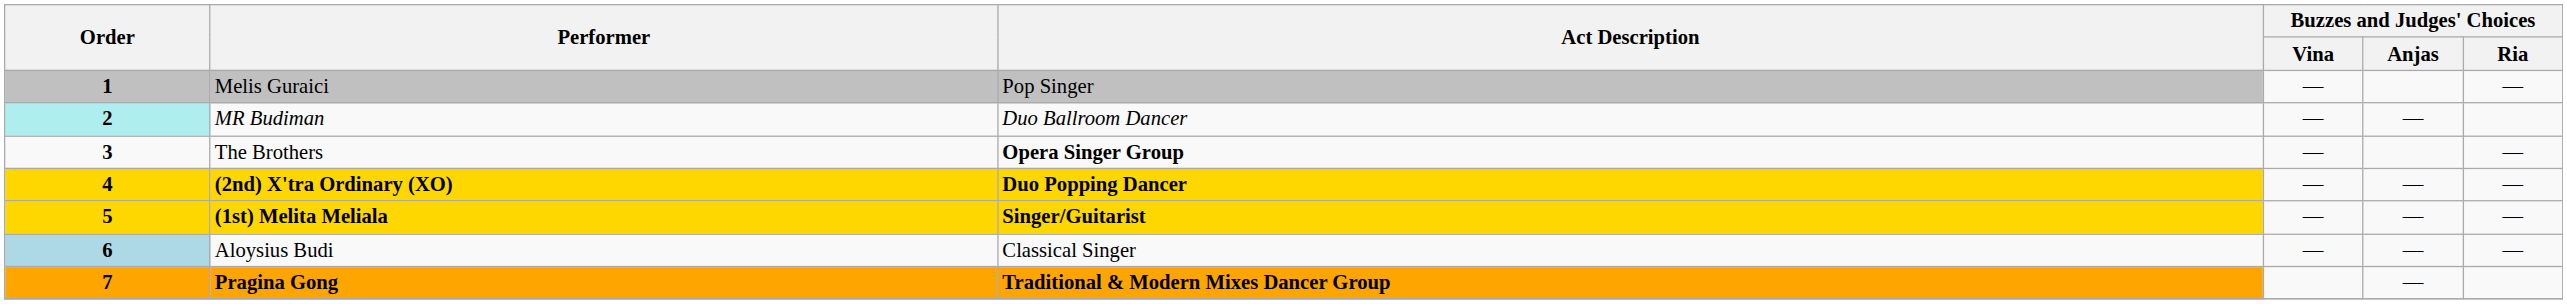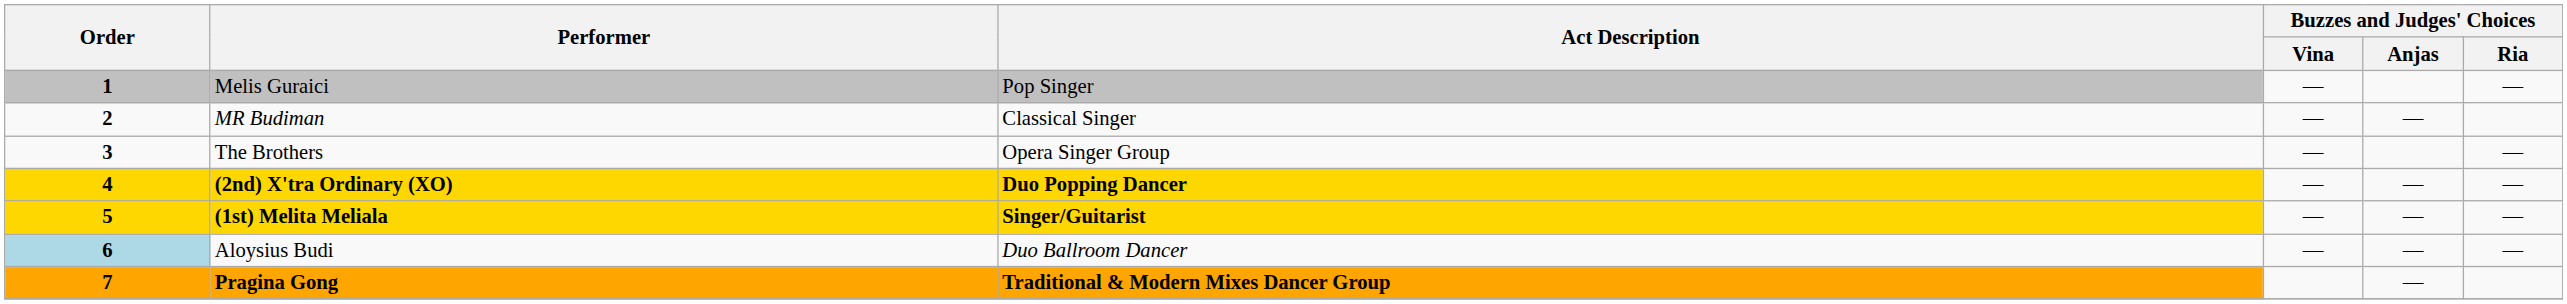(107, 119) paleturquoise background -> (107, 119) no background
(1095, 119) Duo Ballroom Dancer -> (1069, 119) Classical Singer
(1093, 151) bold -> (1086, 151) normal
(1069, 250) Classical Singer -> (1095, 250) Duo Ballroom Dancer
